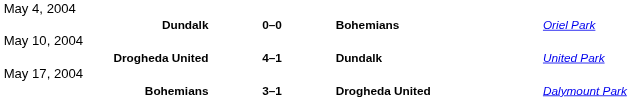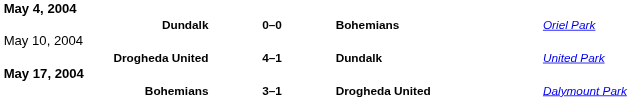(40, 8) normal -> (40, 8) bold
(43, 74) normal -> (44, 74) bold
